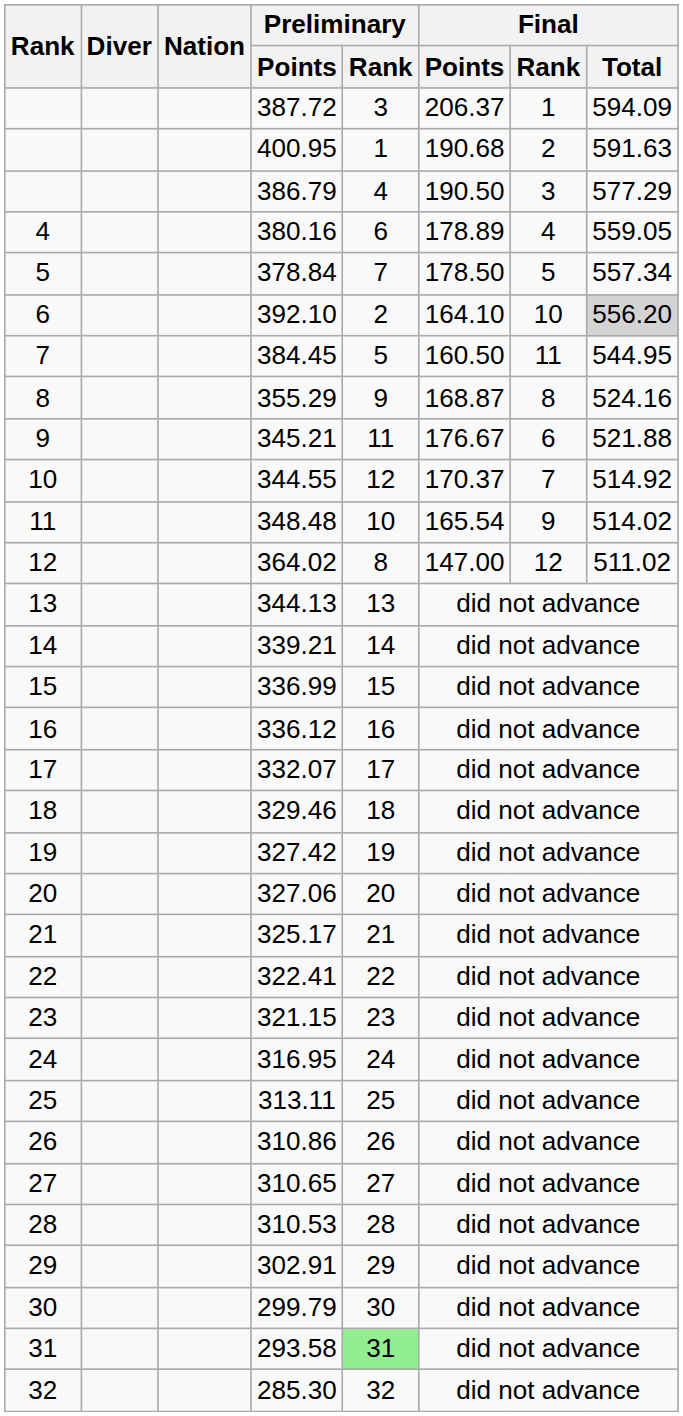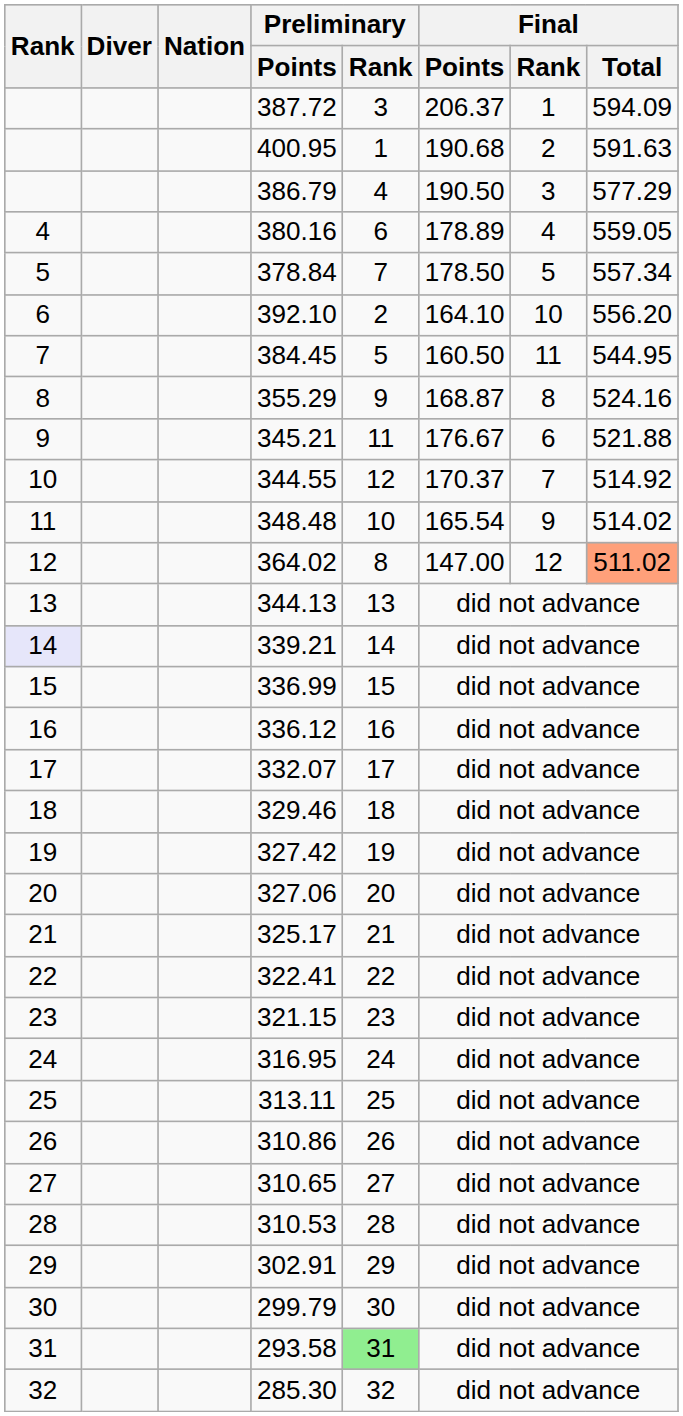(632, 314) lightgrey background -> (632, 314) no background
(632, 562) no background -> (632, 562) lightsalmon background
(43, 645) no background -> (43, 645) lavender background
